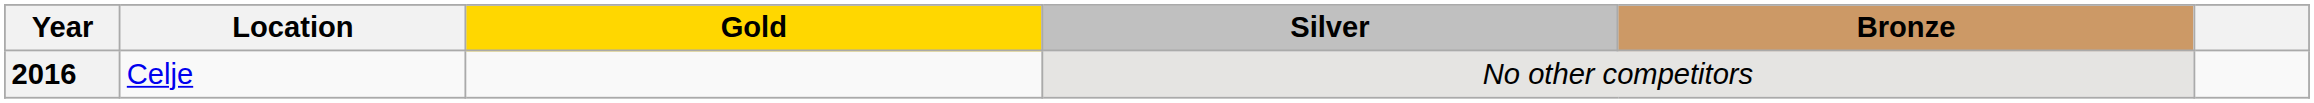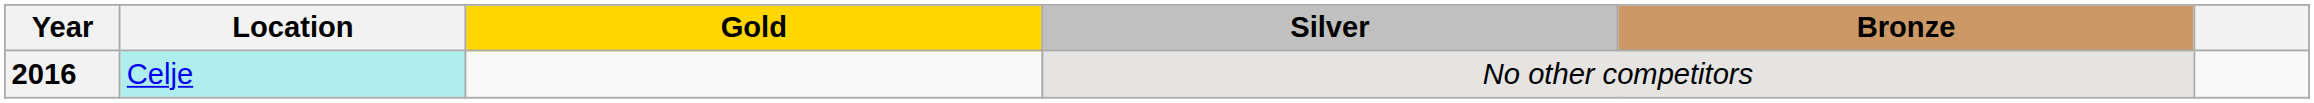(160, 73) no background -> (160, 73) paleturquoise background
